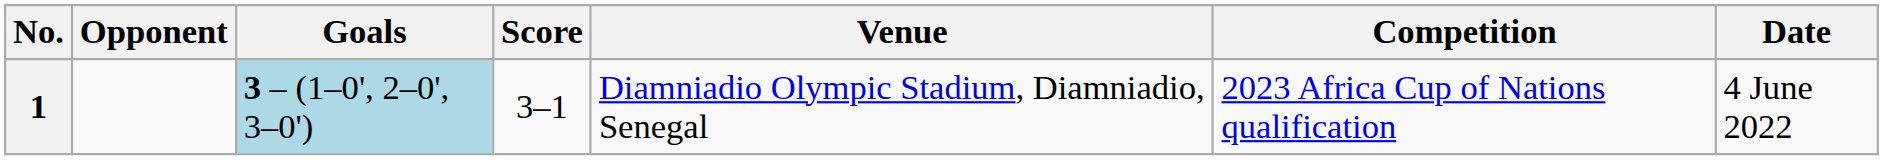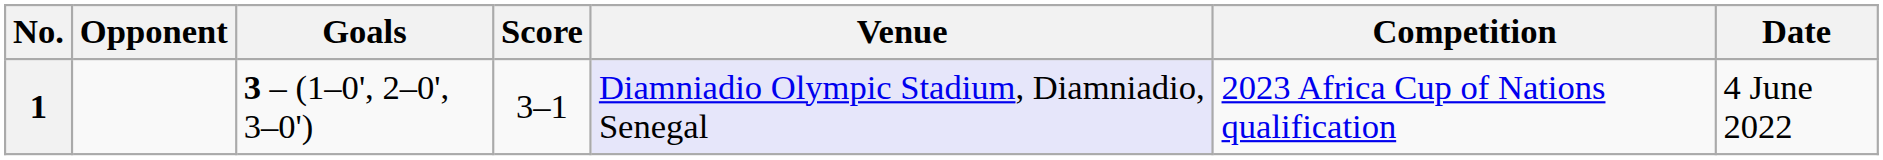(346, 106) lightblue background -> (346, 106) no background
(902, 106) no background -> (902, 106) lavender background
